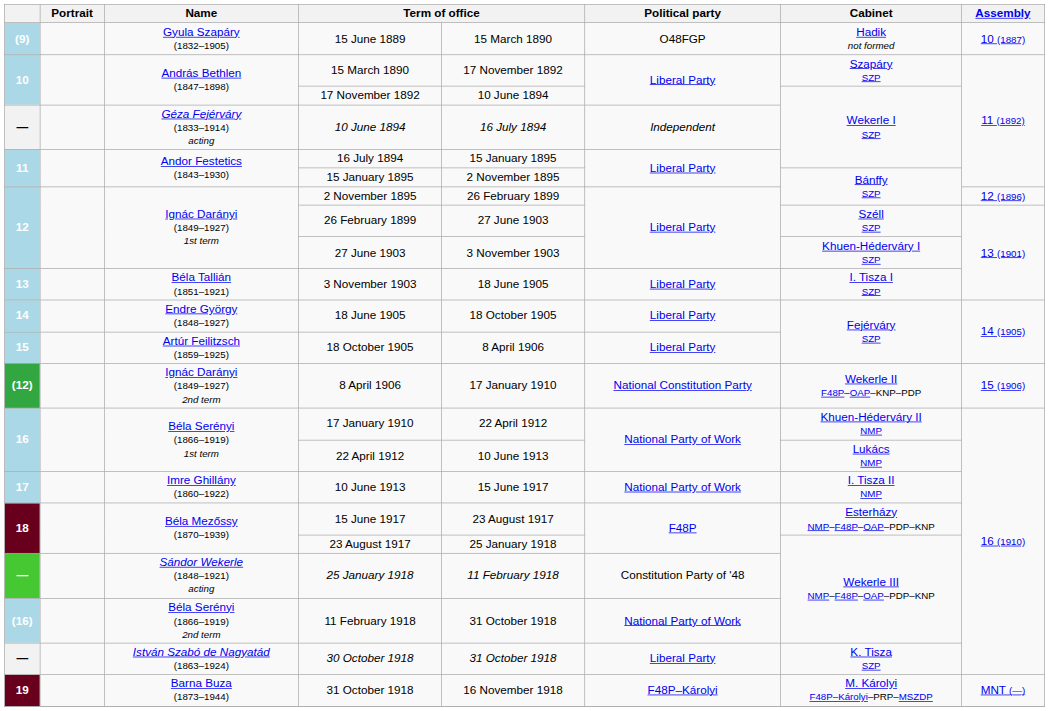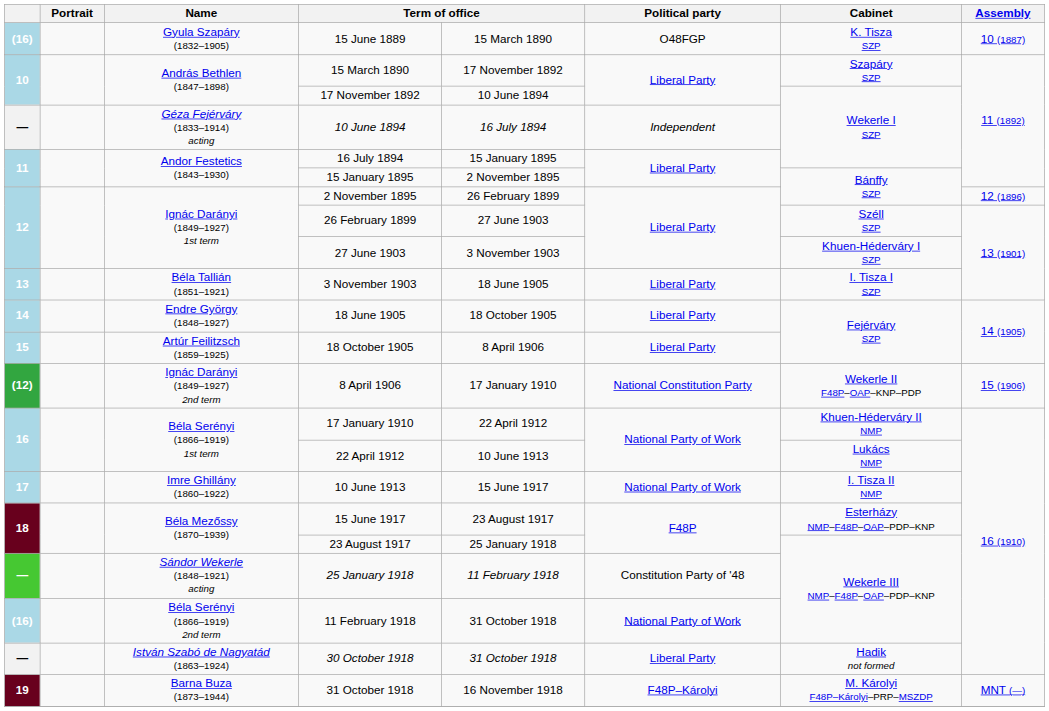(22, 38) (9) -> (22, 38) (16)
(871, 38) Hadik not formed -> (871, 38) K. Tisza SZP
(871, 658) K. Tisza SZP -> (871, 658) Hadik not formed
